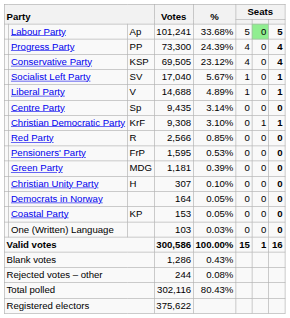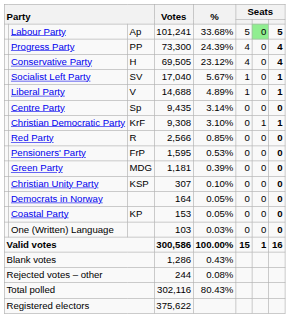(139, 62) KSP -> (133, 62) H
(133, 184) H -> (139, 184) KSP
